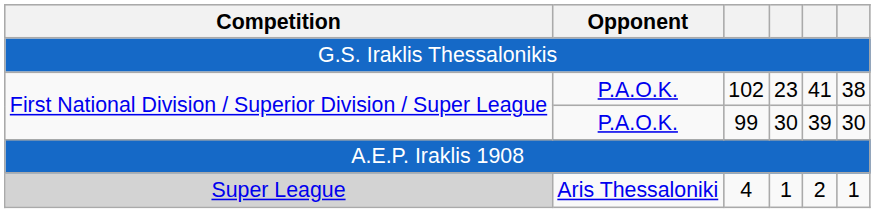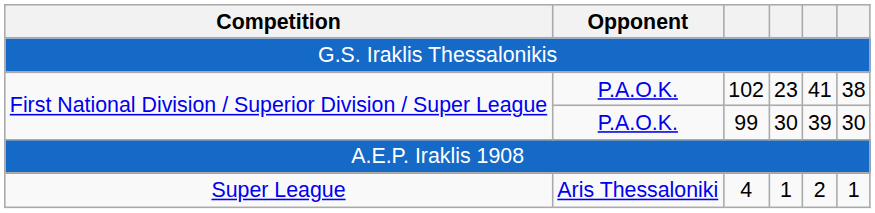(279, 190) lightgrey background -> (279, 190) no background
